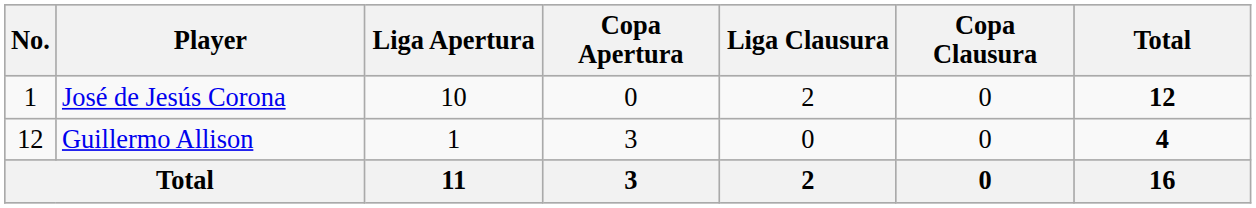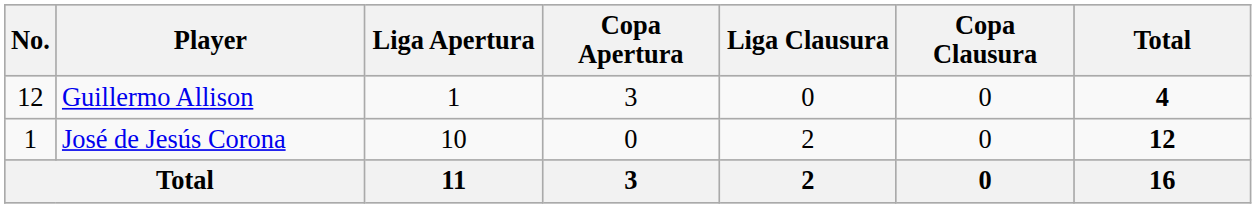rows swapped: (174, 97) <-> (158, 138)
